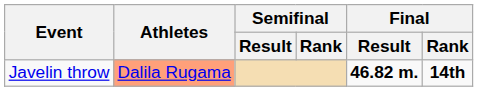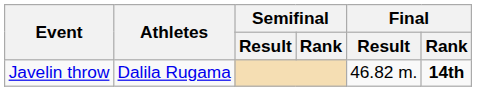(174, 73) lightsalmon background -> (174, 73) no background
(384, 73) bold -> (384, 73) normal
